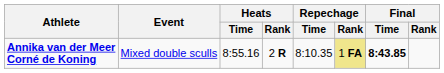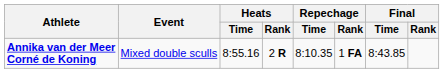(350, 54) khaki background -> (350, 54) no background
(387, 54) bold -> (387, 54) normal
